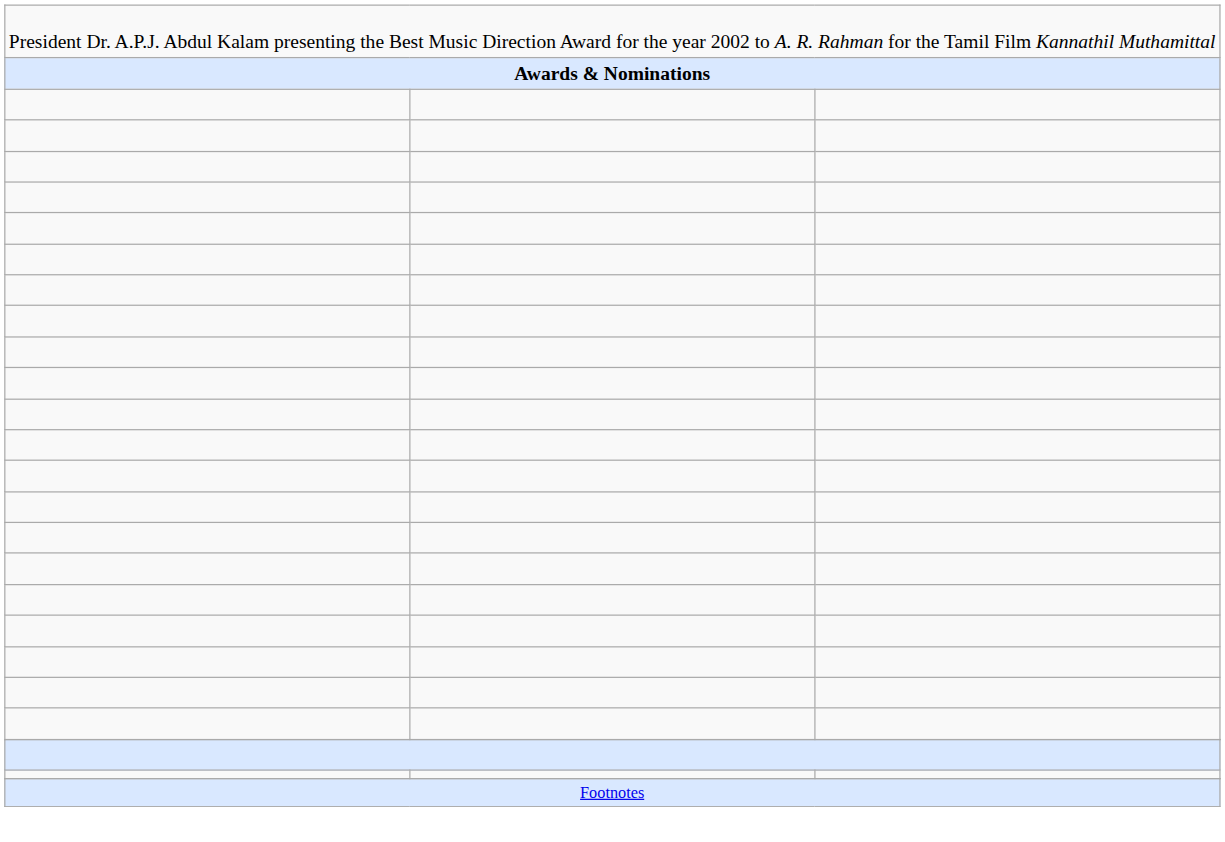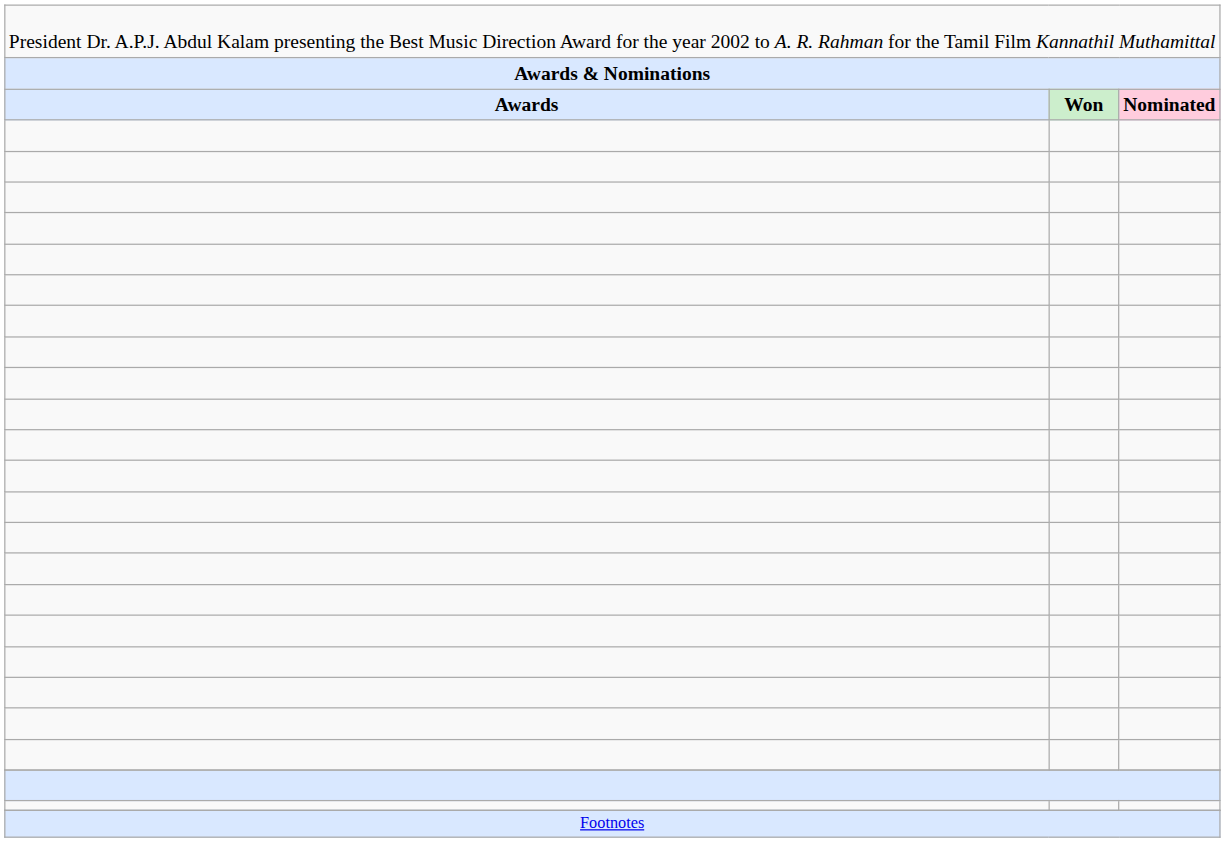+ row: (527, 104)
